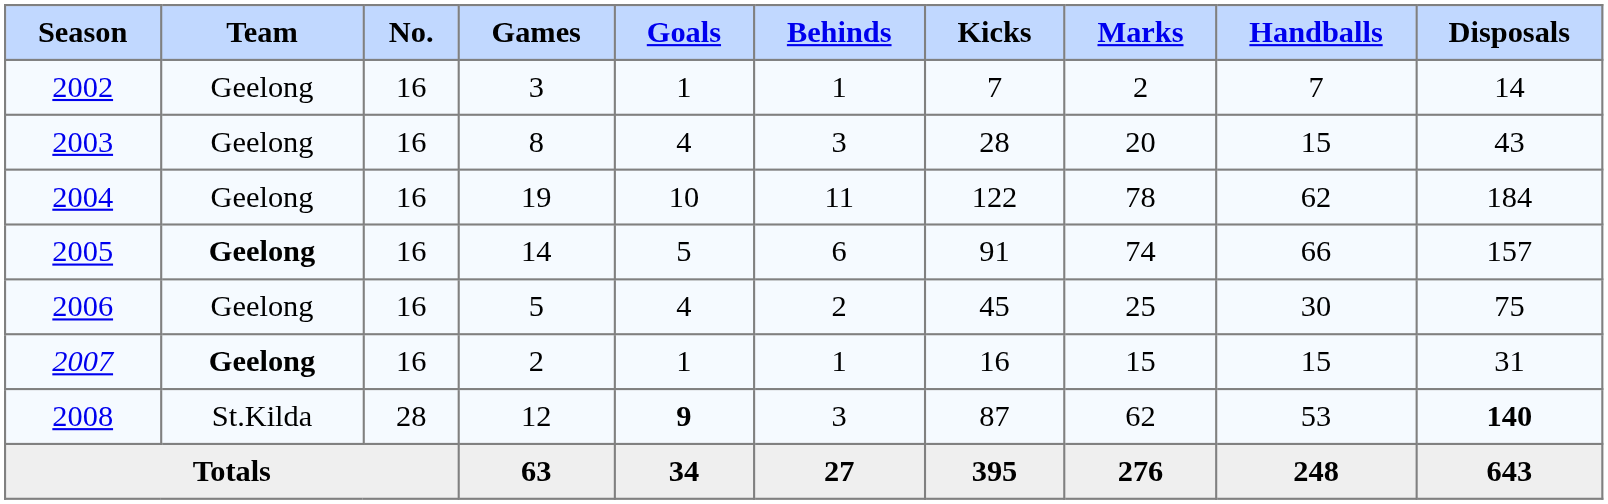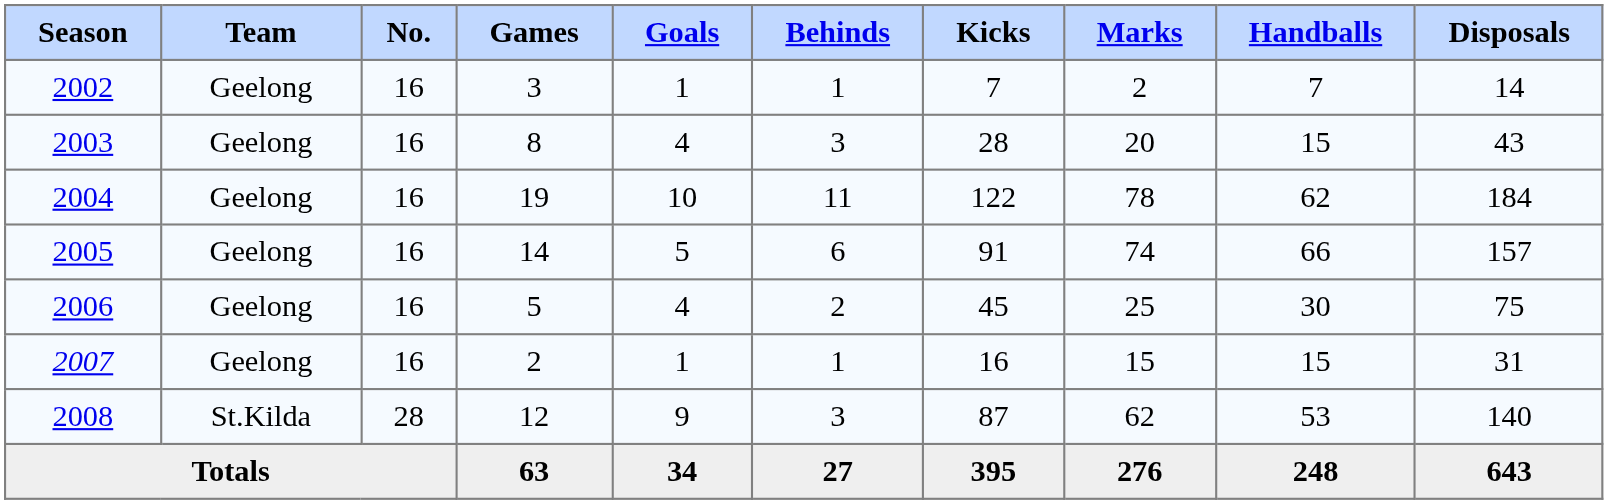(262, 251) bold -> (261, 251) normal
(262, 361) bold -> (261, 361) normal
(684, 415) bold -> (682, 415) normal
(1509, 415) bold -> (1509, 415) normal
